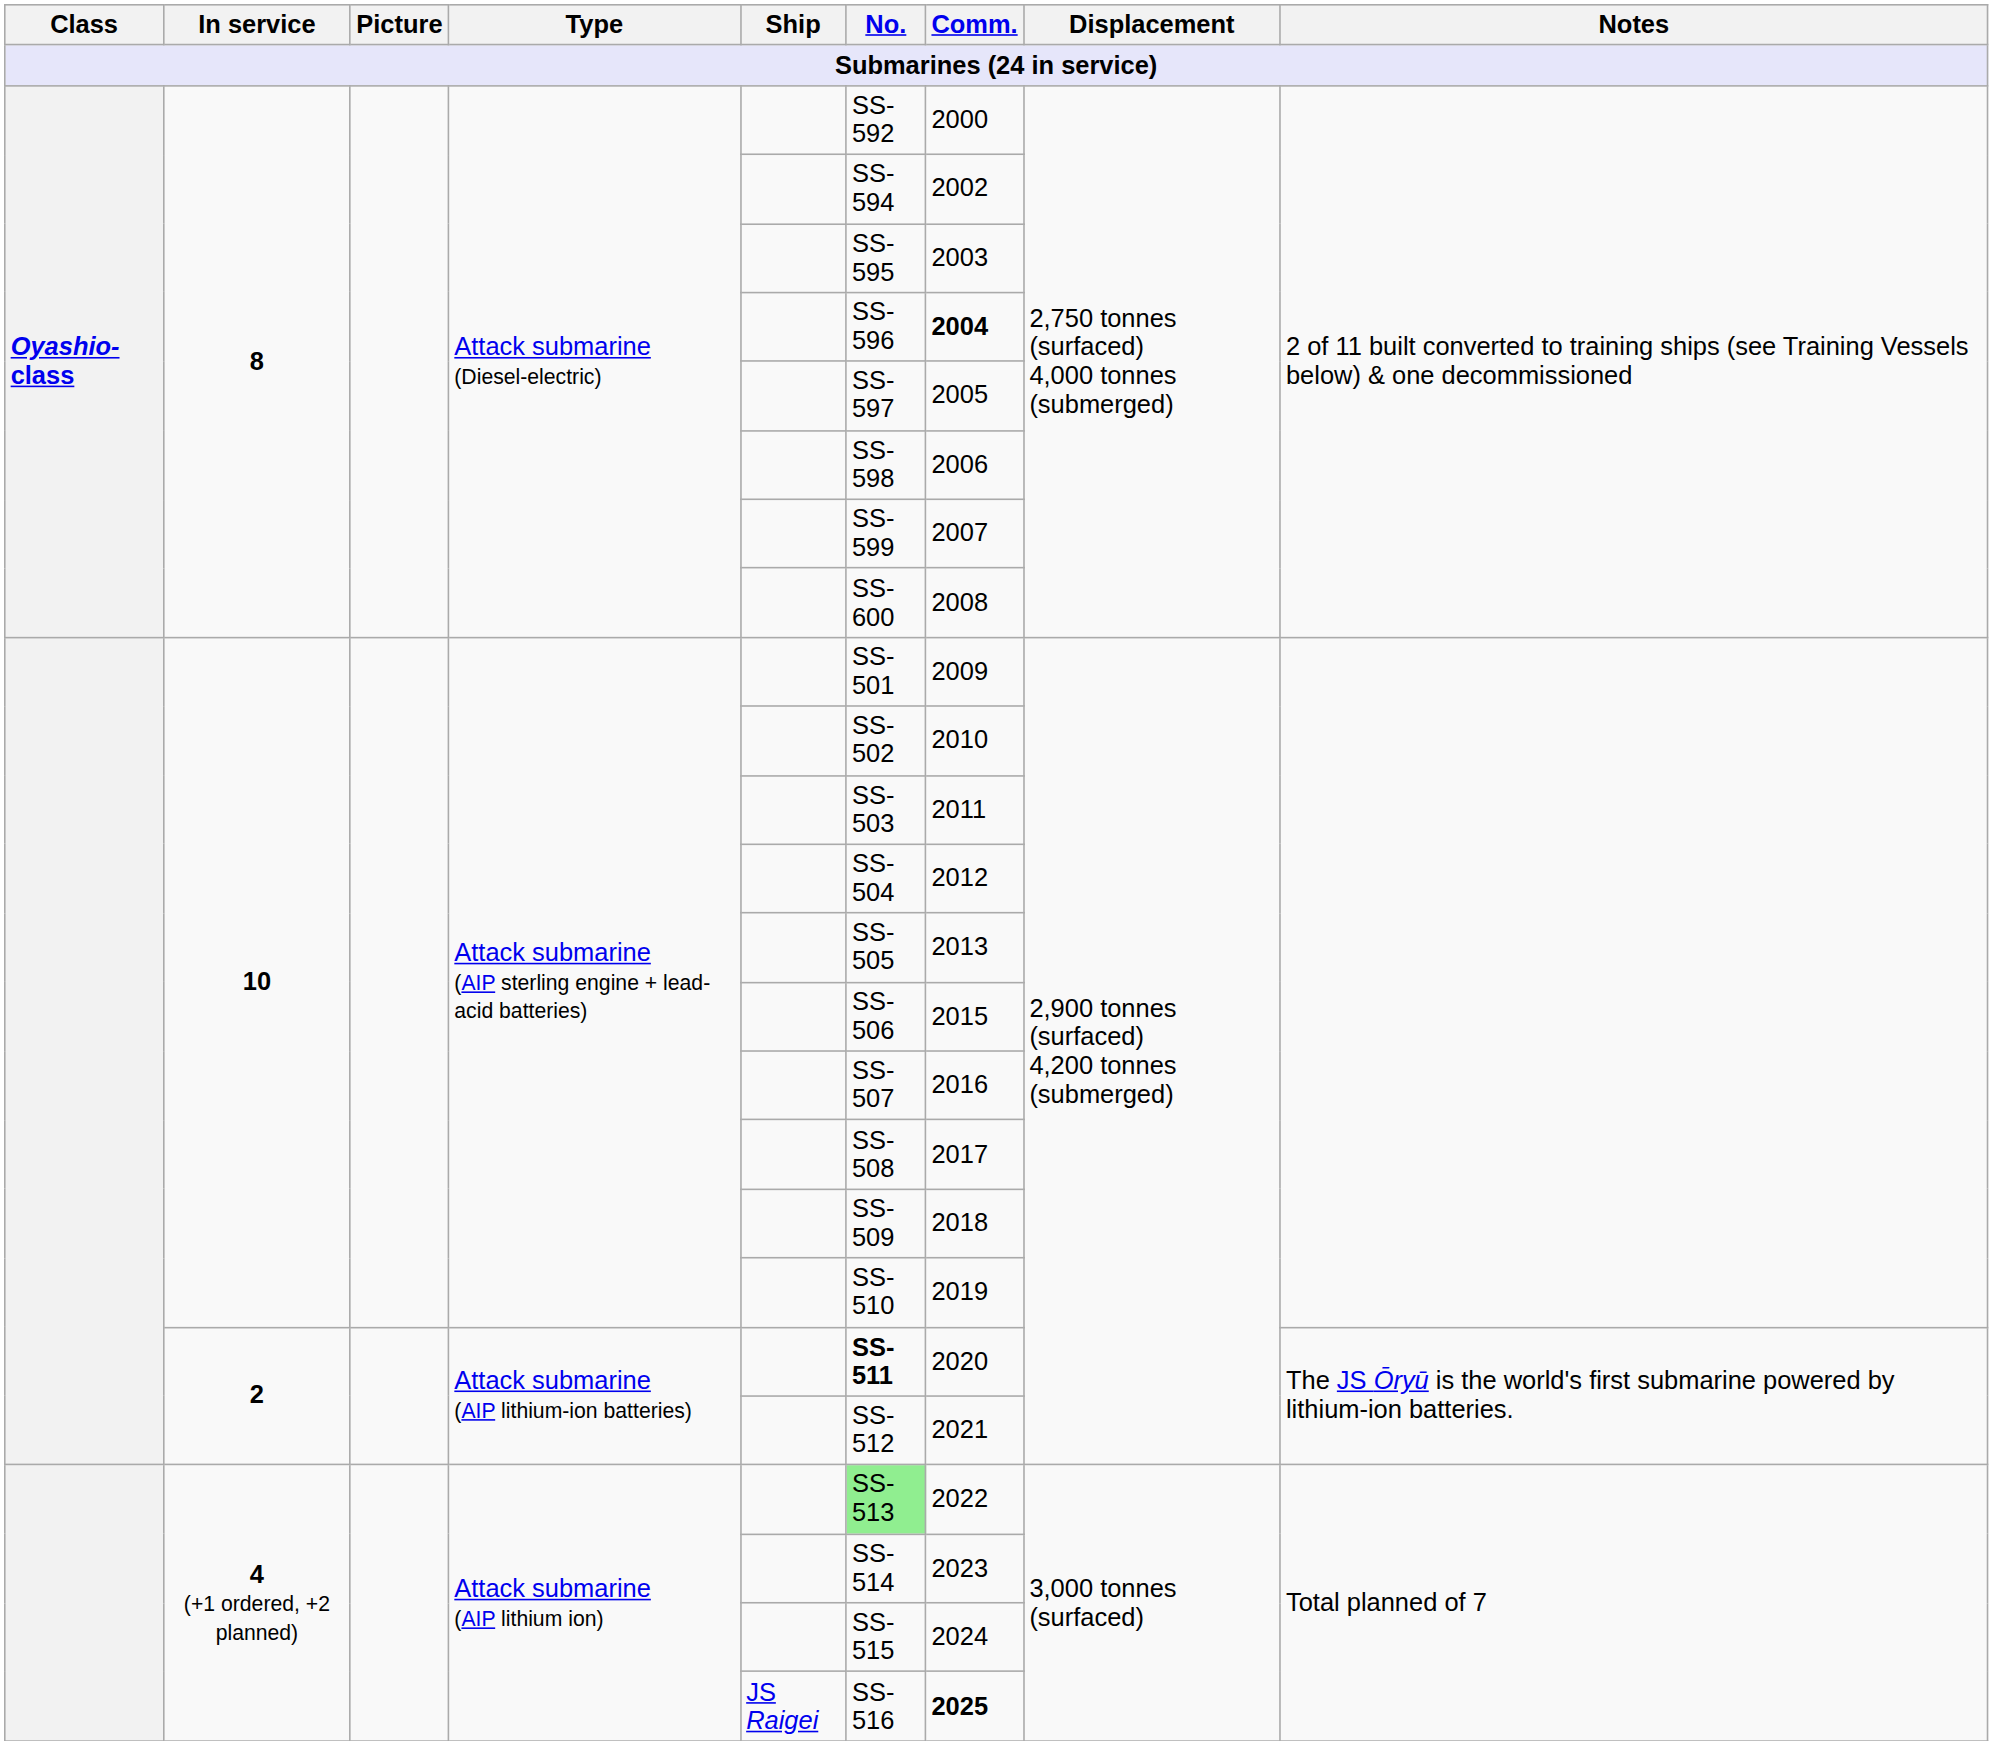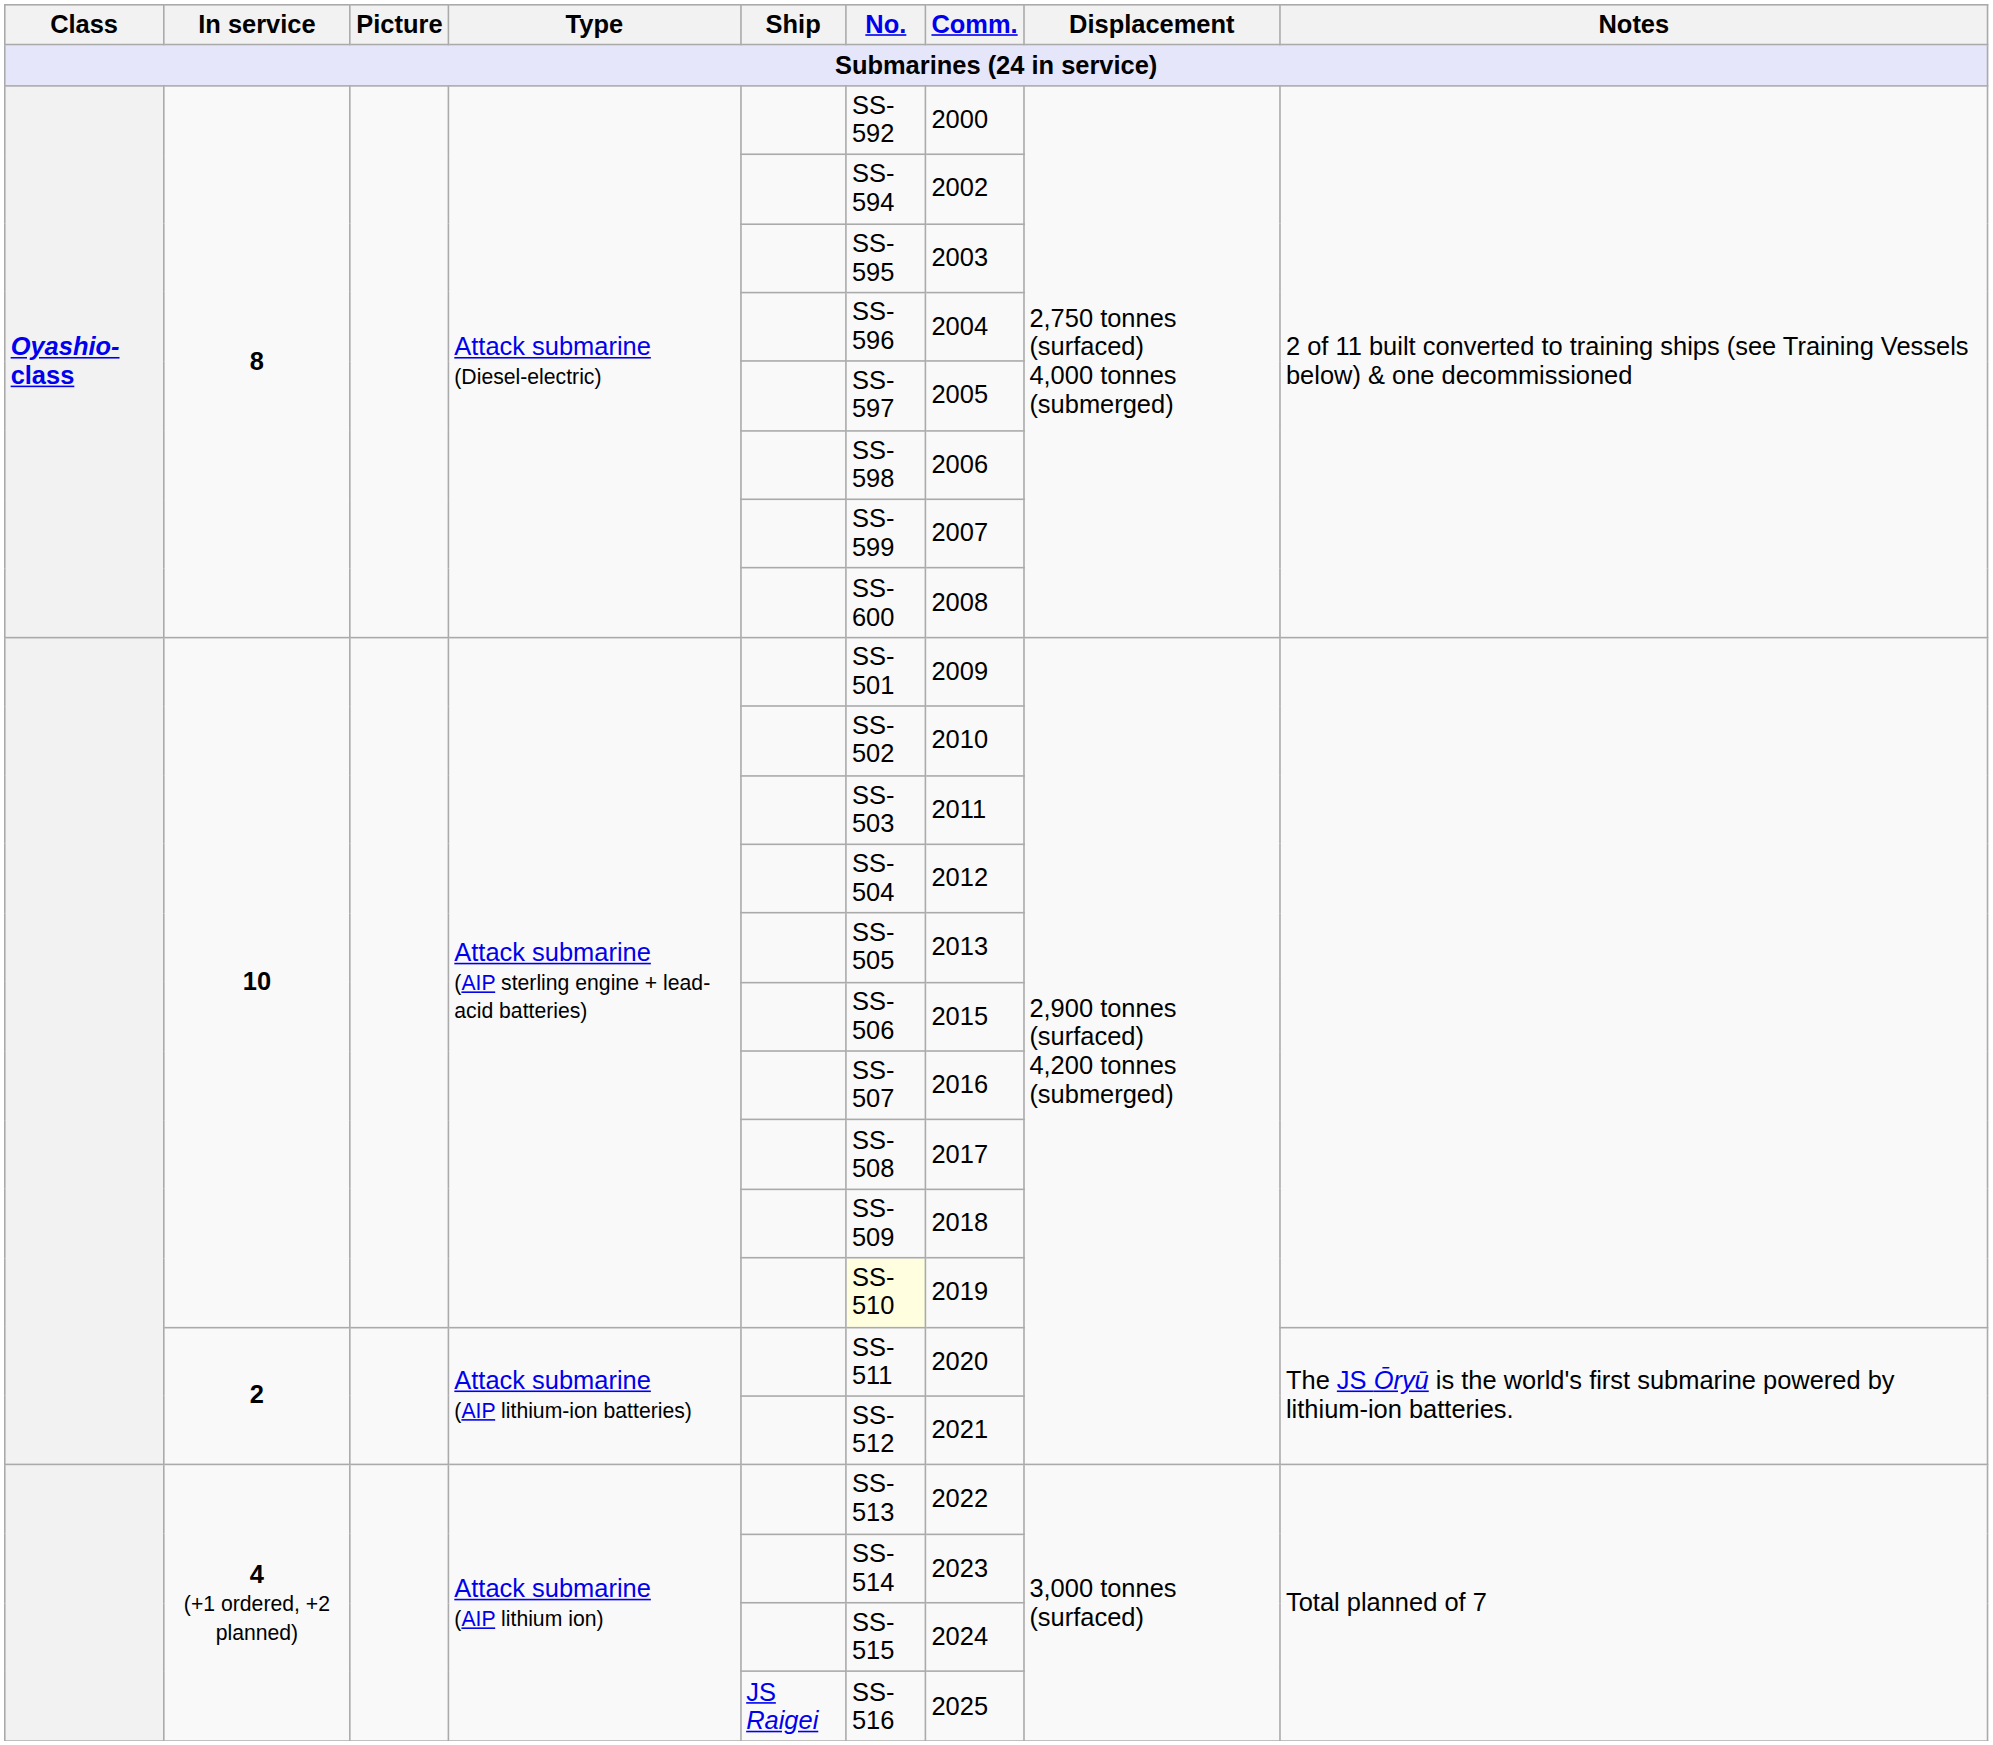(960, 326) bold -> (960, 326) normal
(873, 1292) no background -> (873, 1292) lightyellow background
(873, 1361) bold -> (873, 1361) normal
(873, 1499) lightgreen background -> (873, 1499) no background
(960, 1705) bold -> (960, 1705) normal
